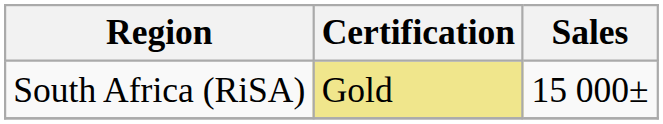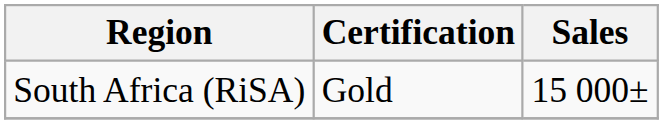(357, 88) khaki background -> (357, 88) no background
